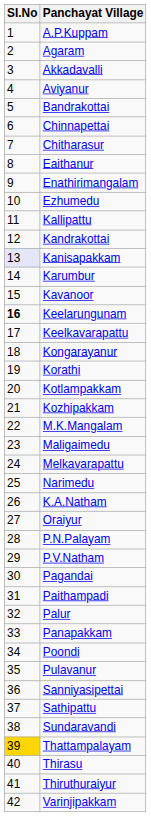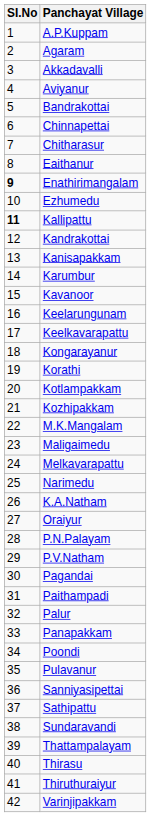(10, 182) normal -> (10, 182) bold
(13, 220) normal -> (13, 220) bold
(14, 257) lavender background -> (14, 257) no background
(14, 314) bold -> (14, 314) normal
(14, 746) gold background -> (14, 746) no background
